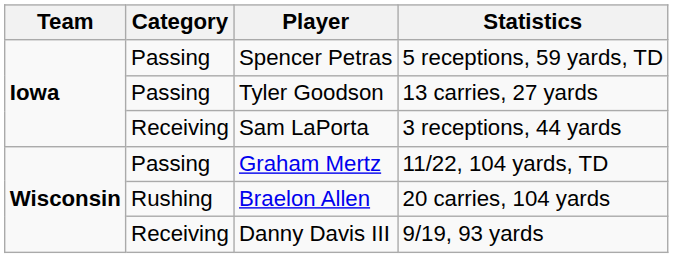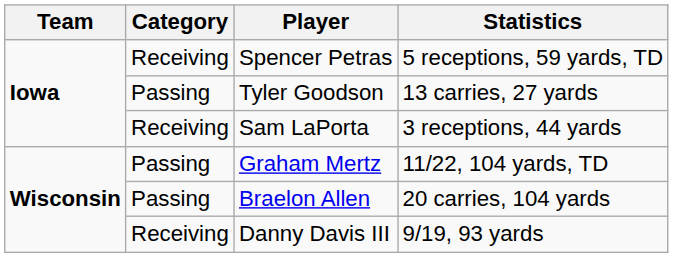(171, 57) Passing -> (180, 57) Receiving
(172, 198) Rushing -> (171, 198) Passing
